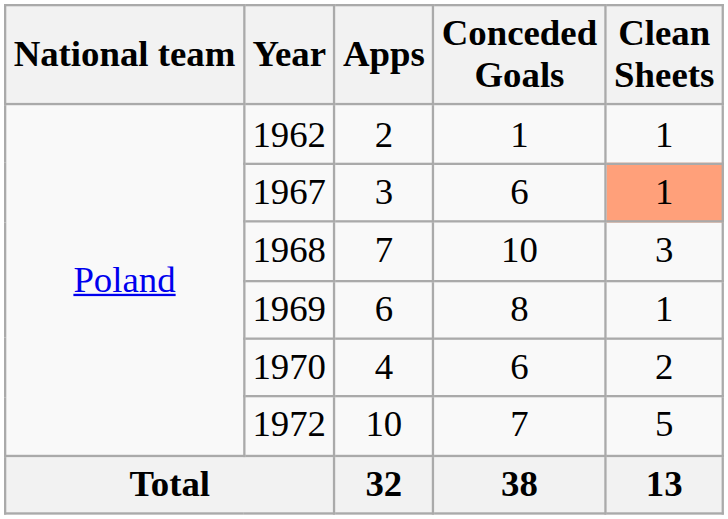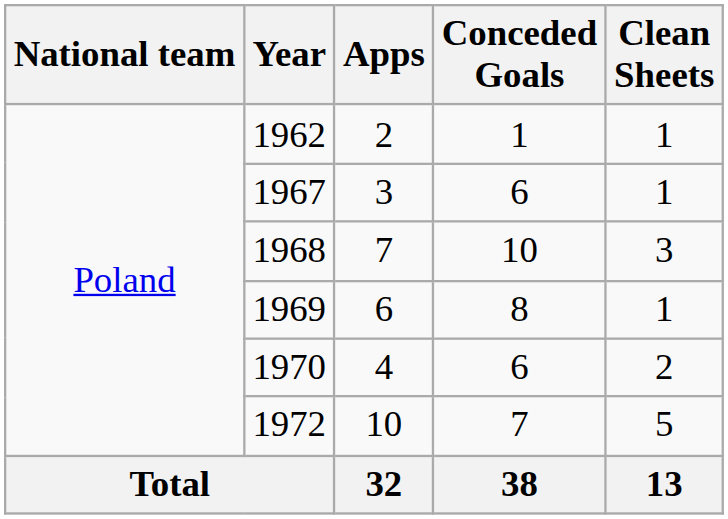(664, 191) lightsalmon background -> (664, 191) no background
